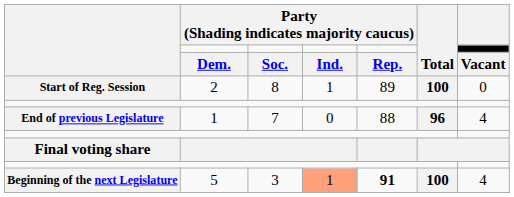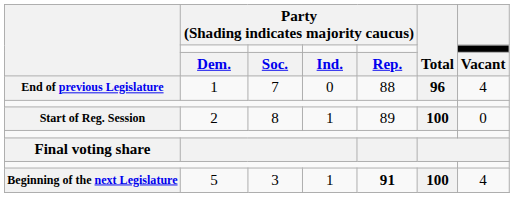rows swapped: (92, 118) <-> (92, 87)
(330, 180) lightsalmon background -> (330, 180) no background
